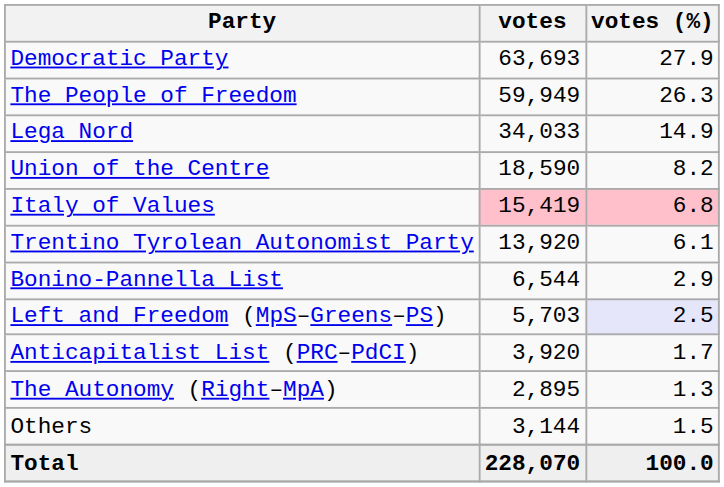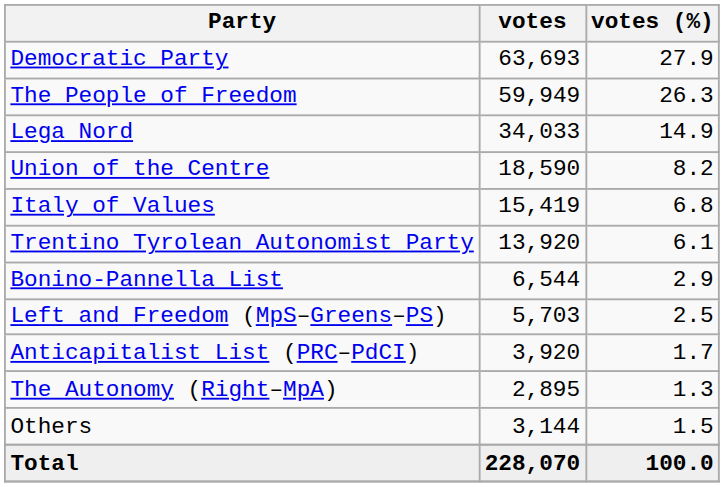(539, 207) pink background -> (539, 207) no background
(693, 207) pink background -> (693, 207) no background
(693, 317) lavender background -> (693, 317) no background
